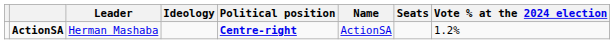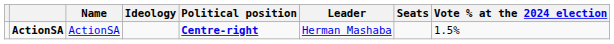columns swapped: (366, 13) <-> (113, 13)
(447, 30) 1.2% -> (447, 30) 1.5%
